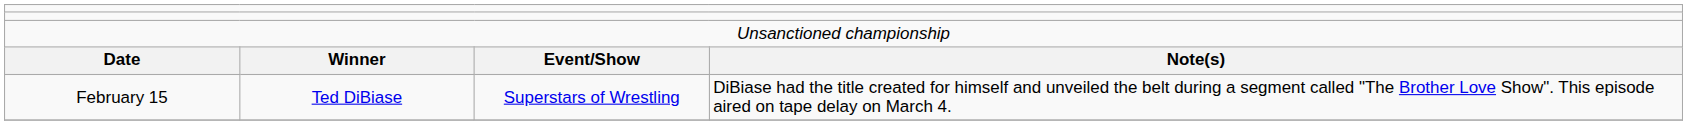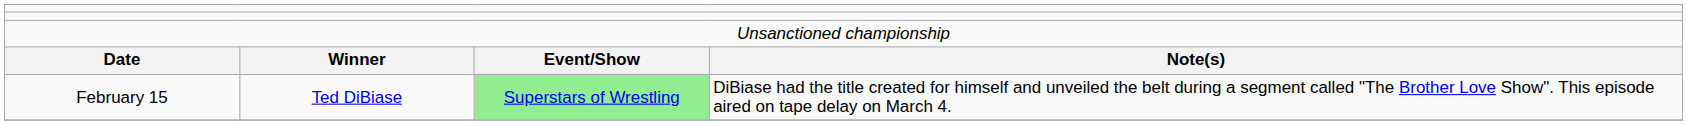(592, 96) no background -> (592, 96) lightgreen background
